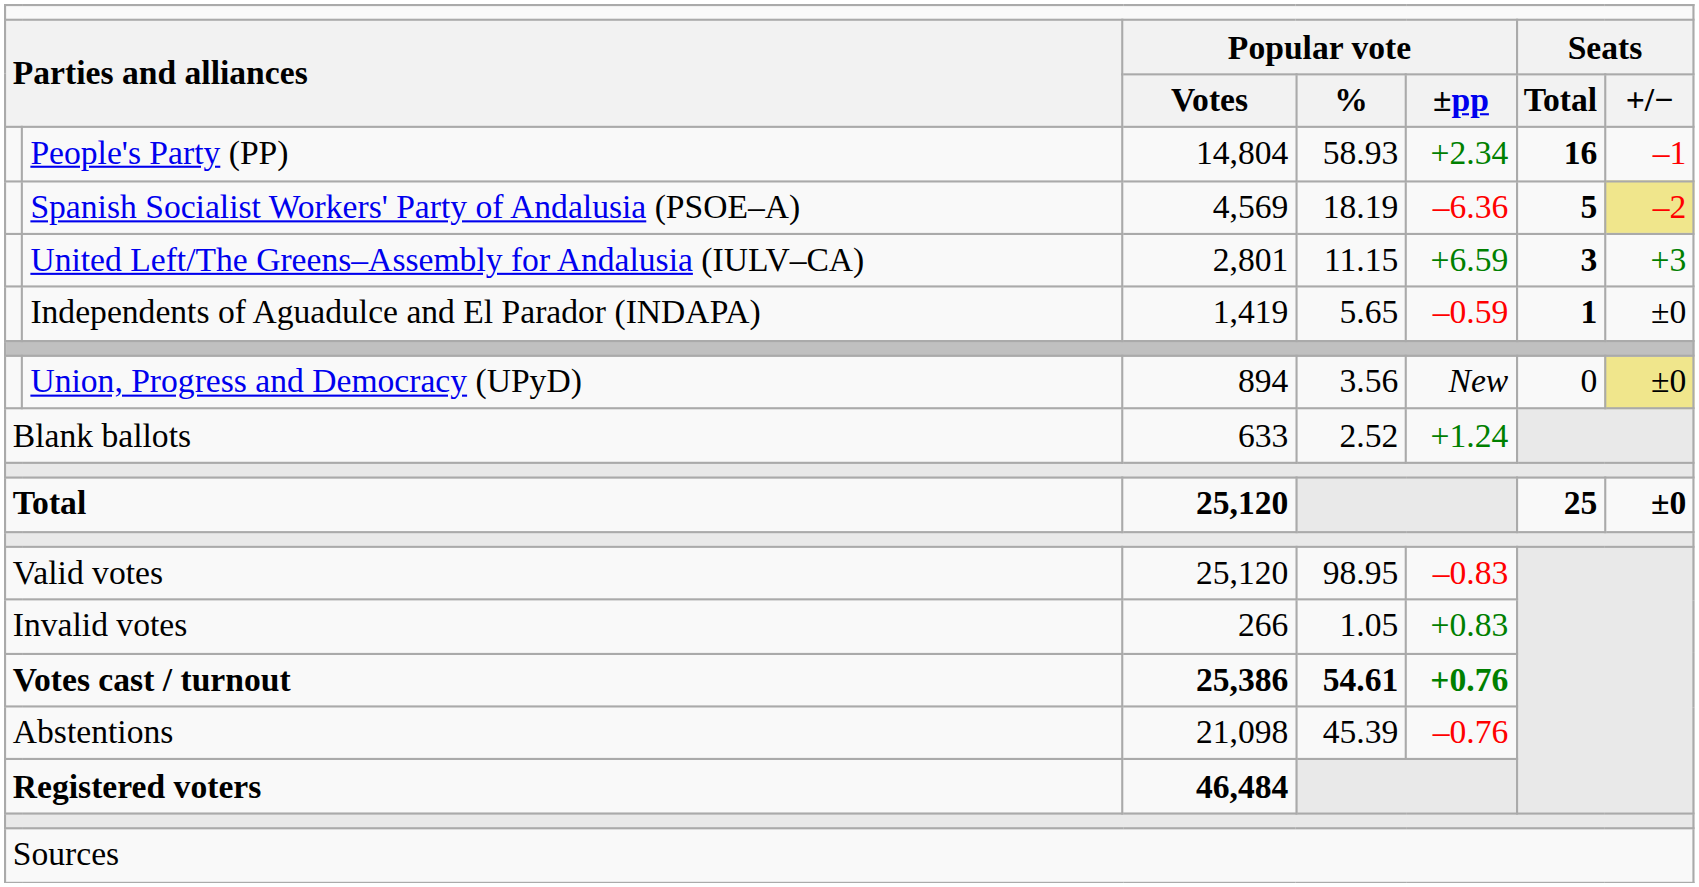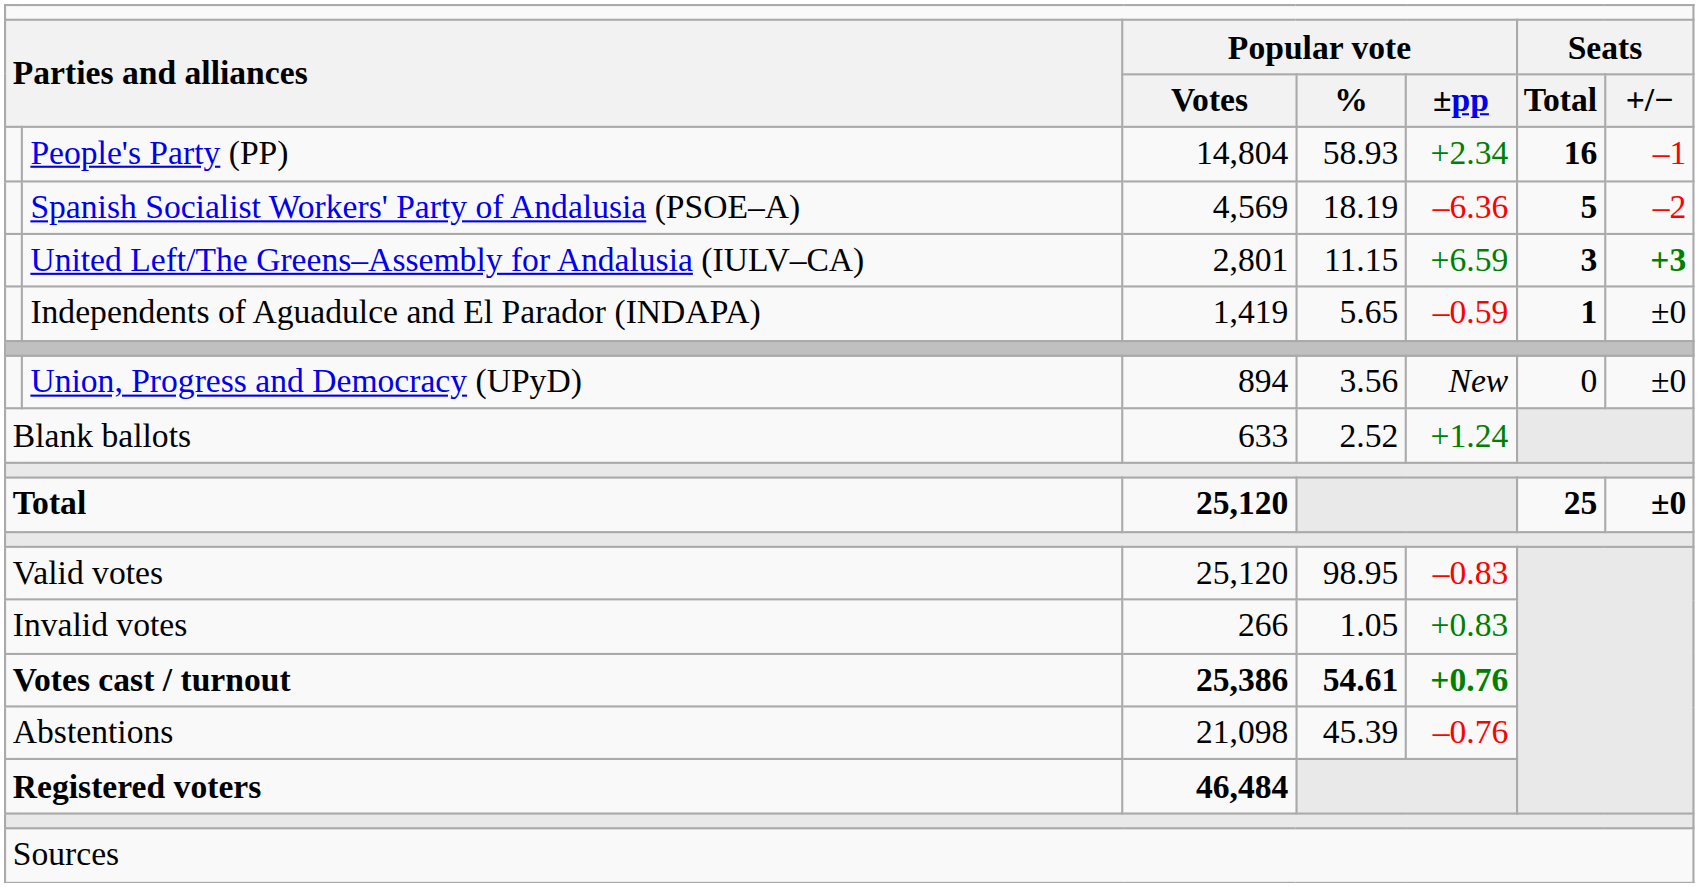(1669, 206) khaki background -> (1669, 206) no background
(1668, 259) normal -> (1668, 259) bold
(1669, 381) khaki background -> (1669, 381) no background
